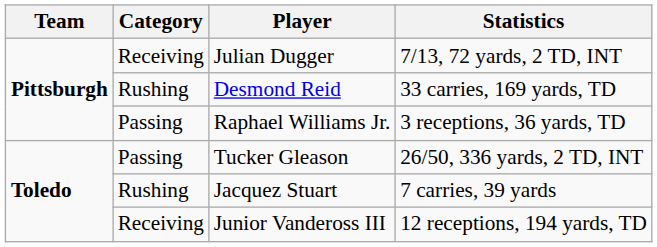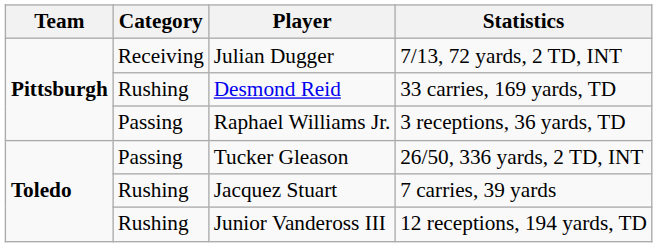(161, 224) Receiving -> (153, 224) Rushing
